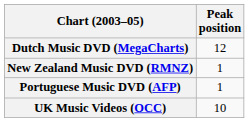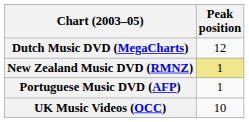(220, 68) no background -> (220, 68) khaki background
